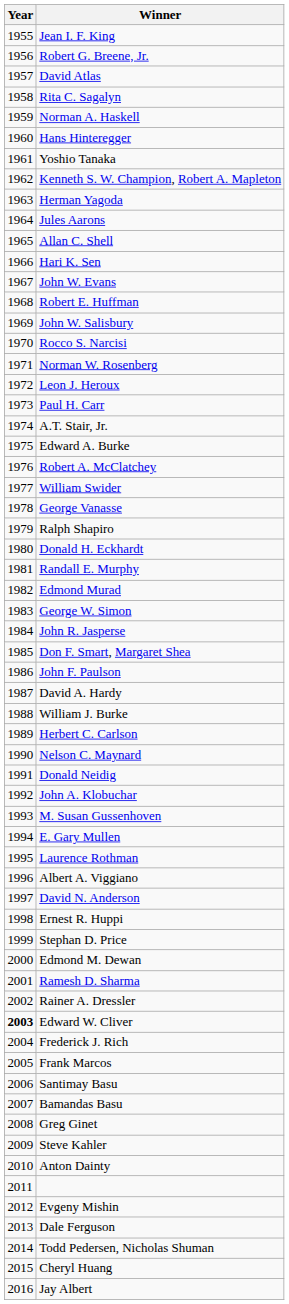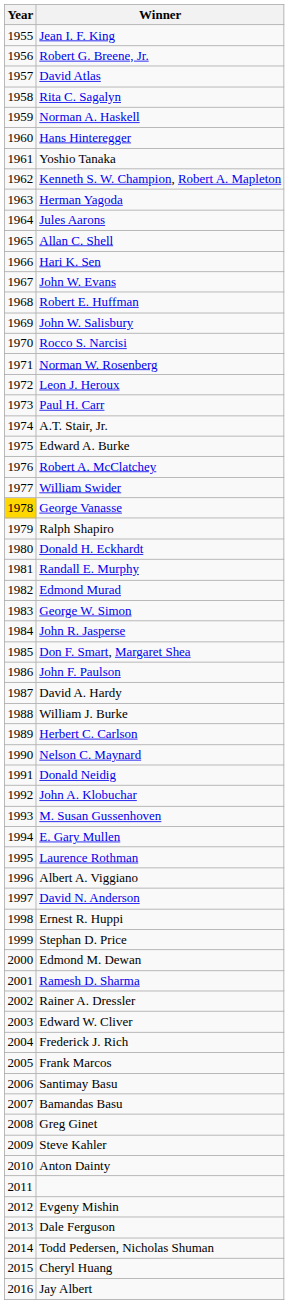(20, 508) no background -> (20, 508) gold background
(20, 1021) bold -> (20, 1021) normal
